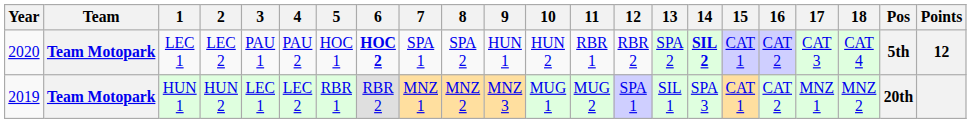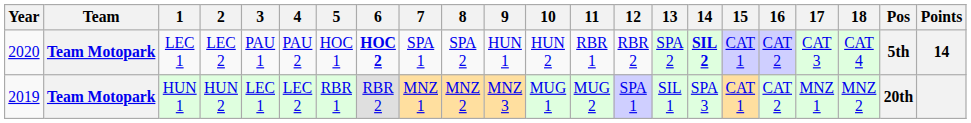(942, 51) 12 -> (942, 51) 14
